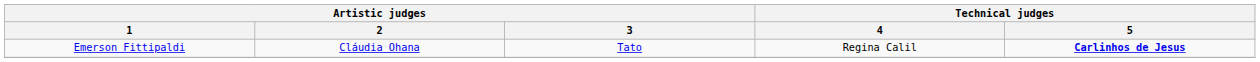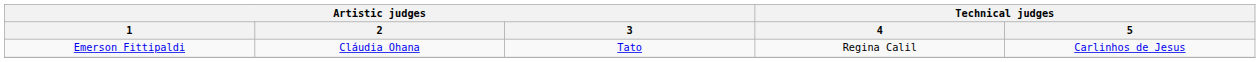(1130, 48) bold -> (1130, 48) normal
